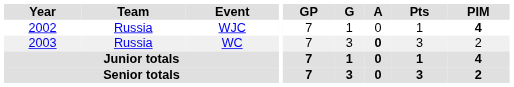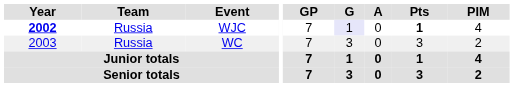(43, 27) normal -> (43, 27) bold
(349, 27) no background -> (349, 27) lavender background
(420, 27) normal -> (420, 27) bold
(478, 27) bold -> (478, 27) normal
(378, 43) bold -> (378, 43) normal
